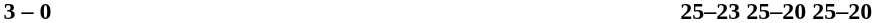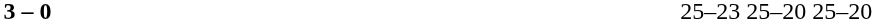(776, 10) bold -> (776, 10) normal
